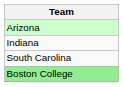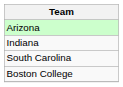(40, 74) lightgreen background -> (40, 74) no background
